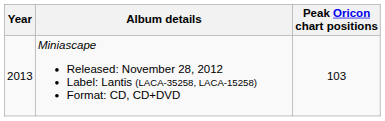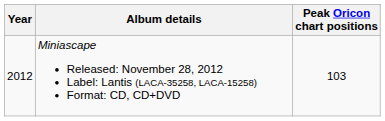(20, 75) 2013 -> (20, 75) 2012
